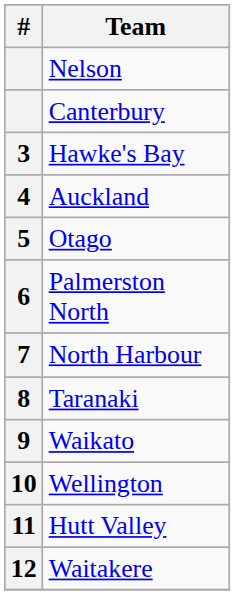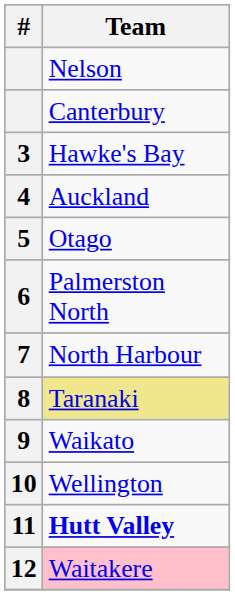(94, 397) no background -> (94, 397) khaki background
(108, 525) normal -> (111, 525) bold
(101, 567) no background -> (101, 567) pink background
